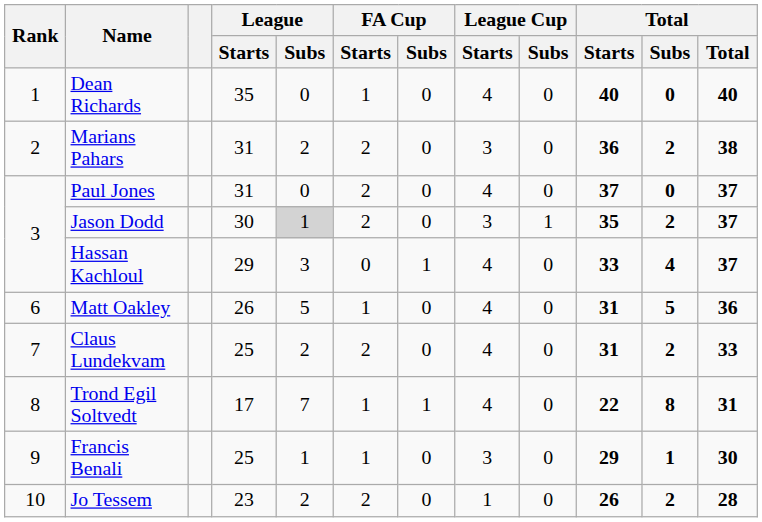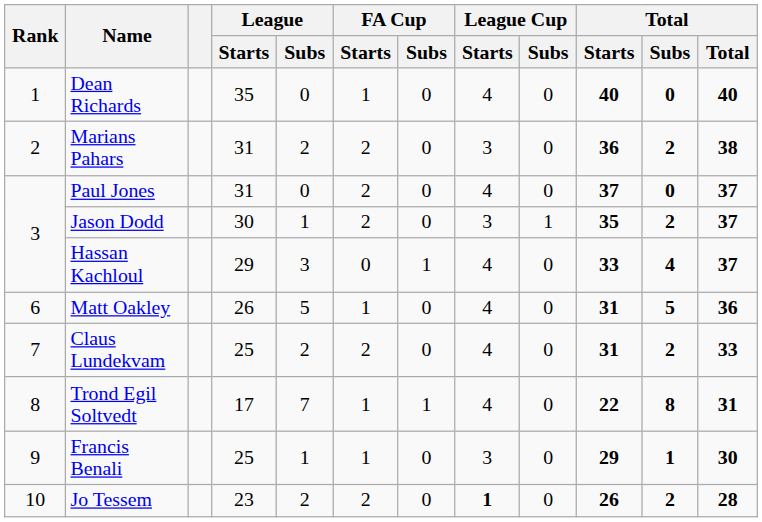(305, 222) lightgrey background -> (305, 222) no background
(487, 500) normal -> (487, 500) bold
